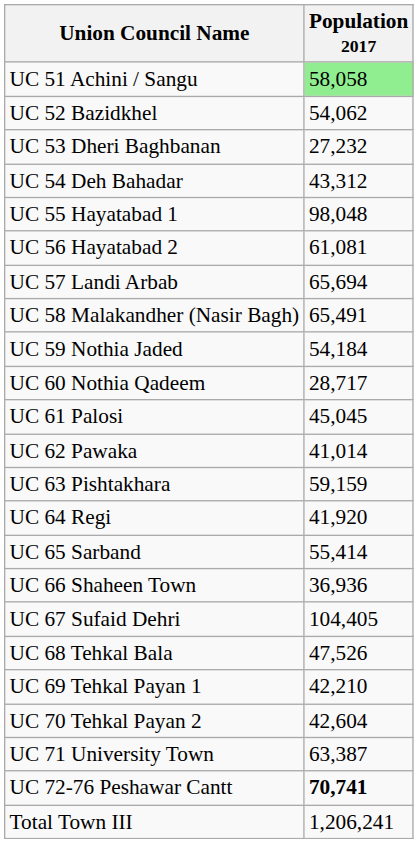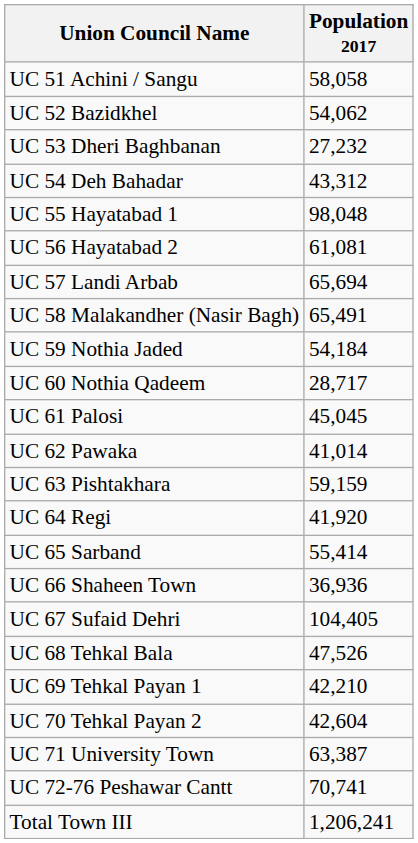(359, 79) lightgreen background -> (359, 79) no background
(359, 788) bold -> (359, 788) normal
